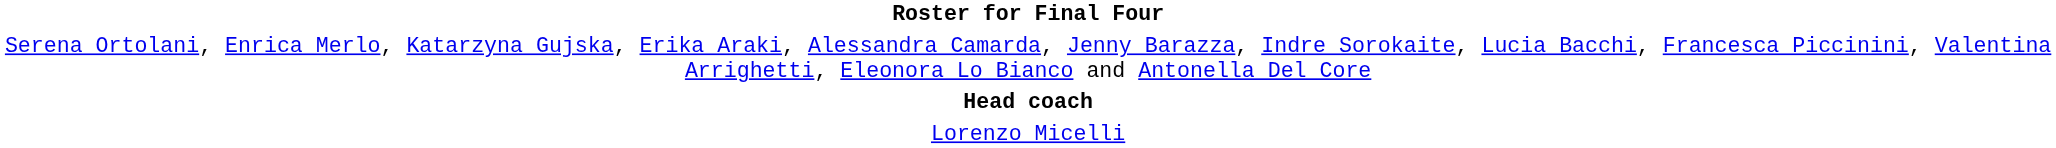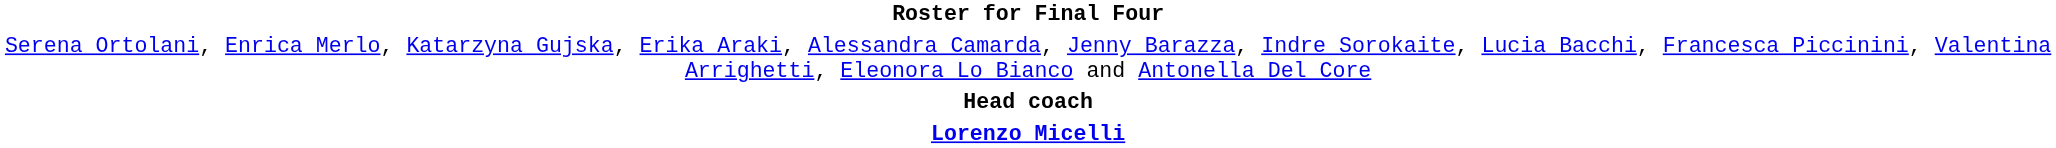(1028, 134) normal -> (1028, 134) bold
